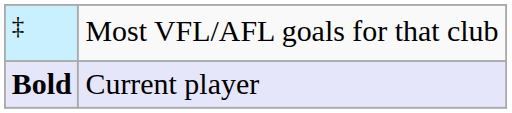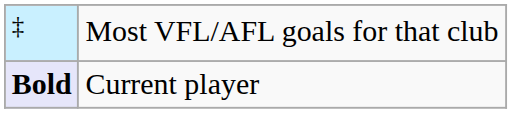(172, 83) lavender background -> (172, 83) no background
